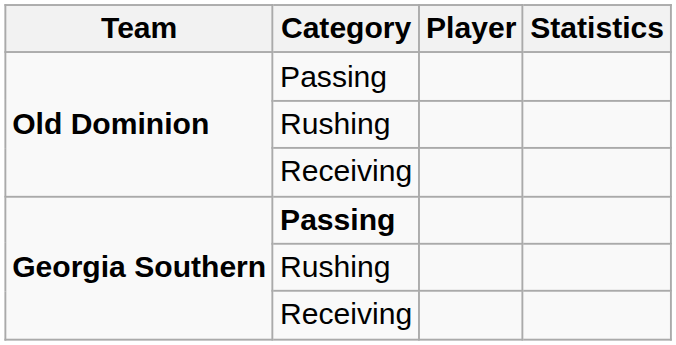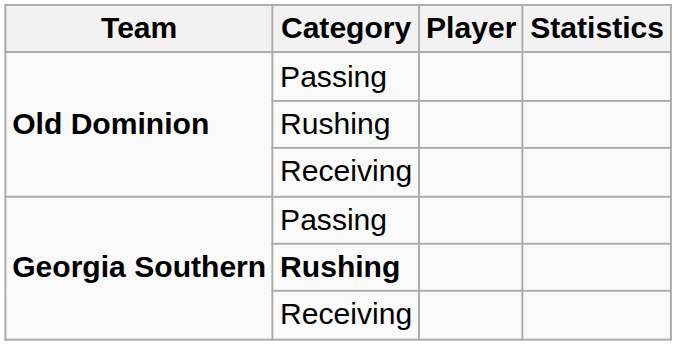(338, 219) bold -> (334, 219) normal
(335, 266) normal -> (340, 266) bold
